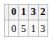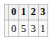columns swapped: (43, 12) <-> (33, 12)
